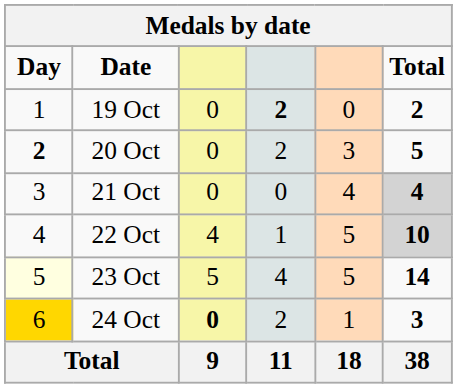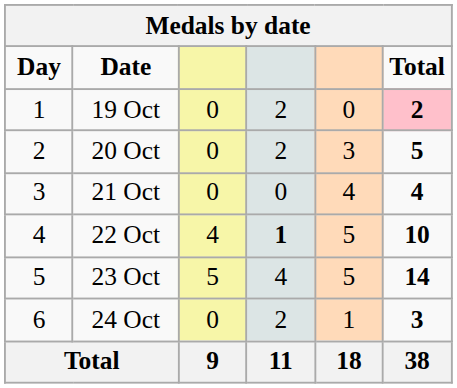(281, 108) bold -> (281, 108) normal
(417, 108) no background -> (417, 108) pink background
(39, 150) bold -> (39, 150) normal
(417, 192) lightgrey background -> (417, 192) no background
(281, 234) normal -> (281, 234) bold
(417, 234) lightgrey background -> (417, 234) no background
(39, 276) lightyellow background -> (39, 276) no background
(39, 318) gold background -> (39, 318) no background
(213, 318) bold -> (213, 318) normal
